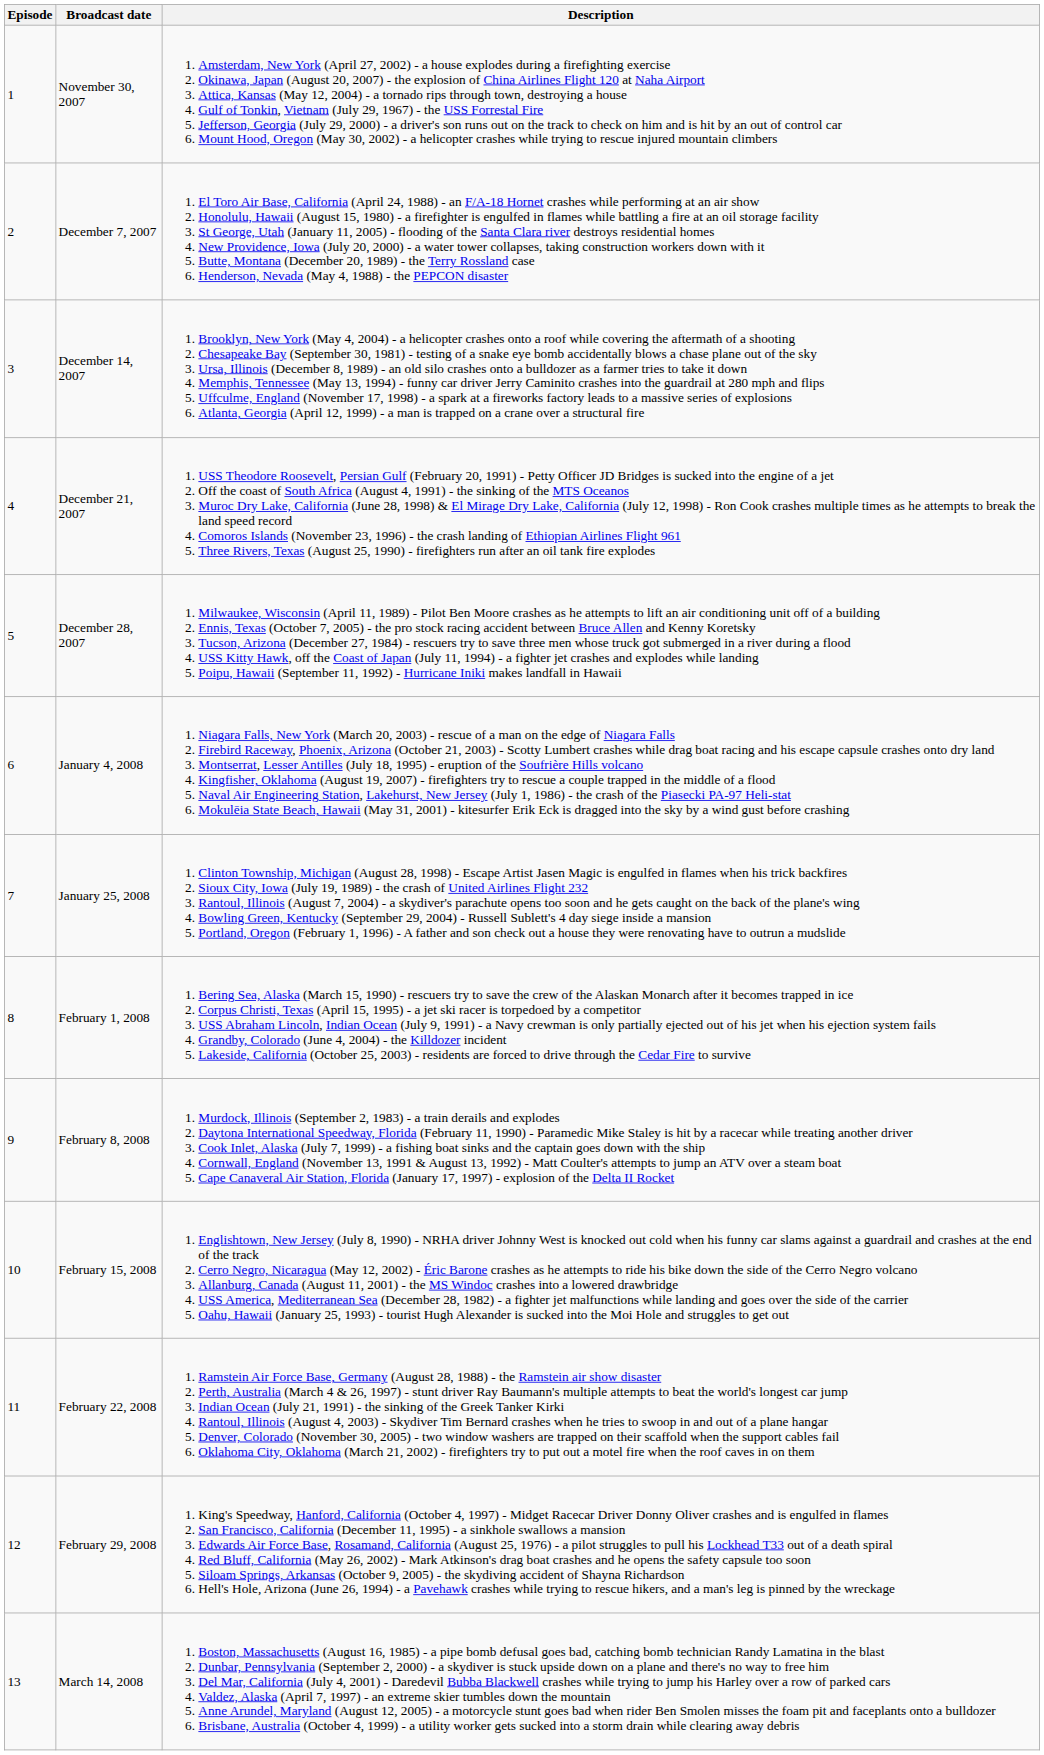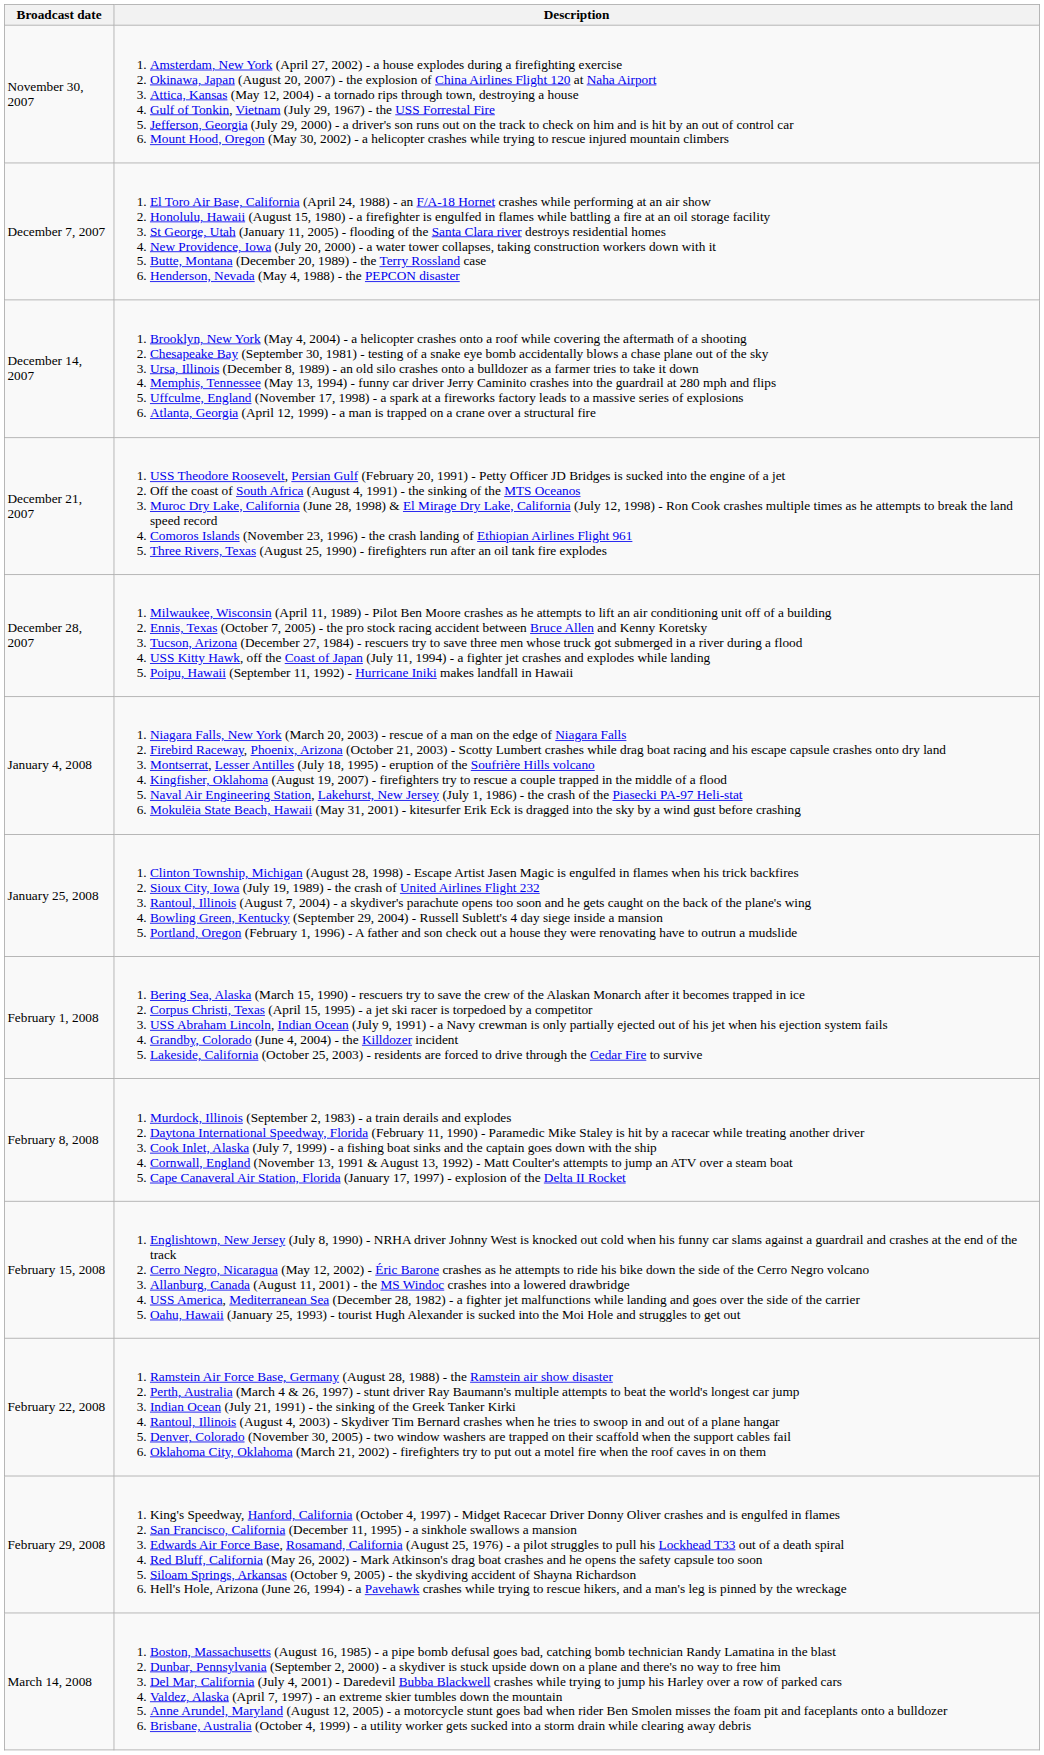- column: (30, 15)
